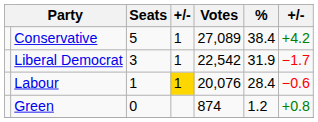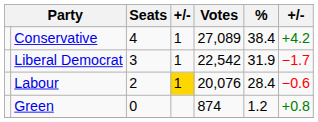(133, 38) 5 -> (133, 38) 4
(133, 83) 1 -> (133, 83) 2
